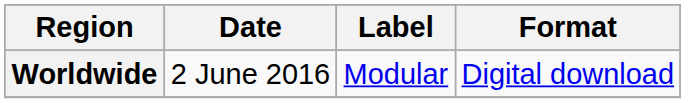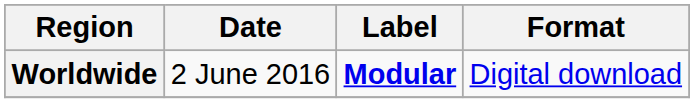(396, 73) normal -> (400, 73) bold
